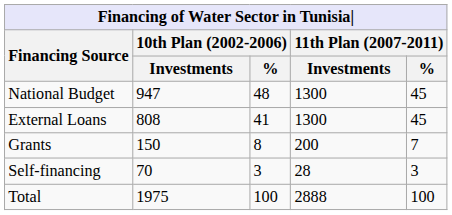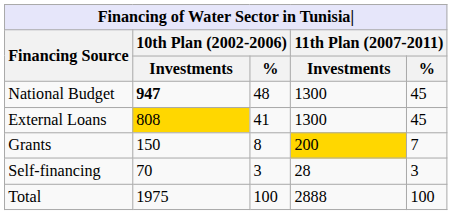(148, 94) normal -> (148, 94) bold
(148, 119) no background -> (148, 119) gold background
(307, 145) no background -> (307, 145) gold background
